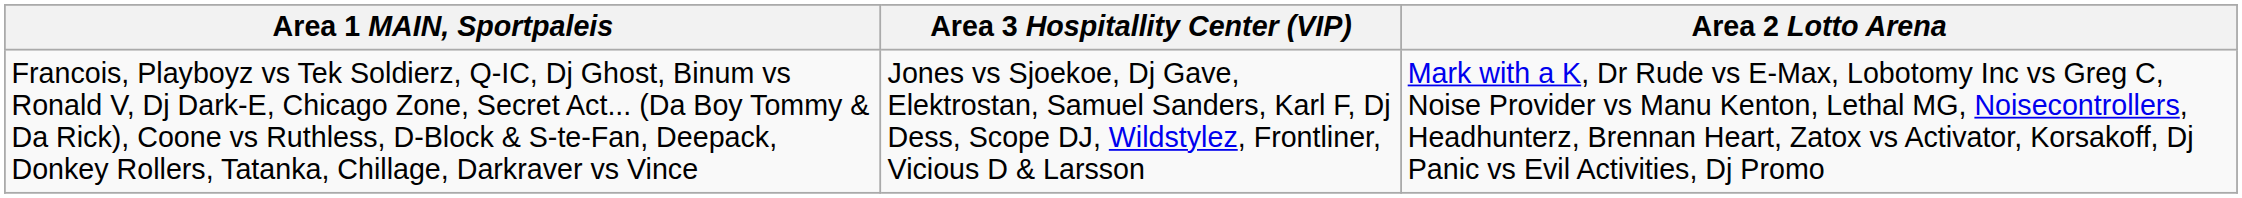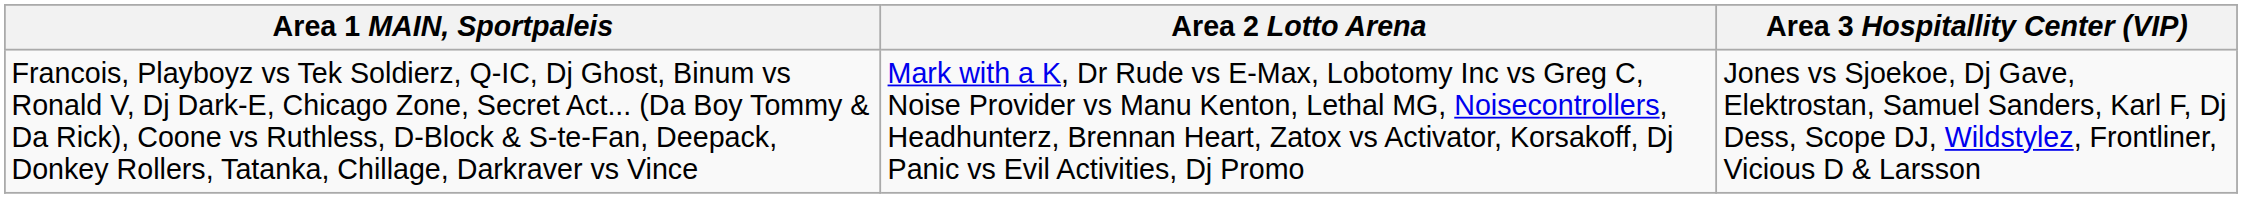columns swapped: (1819, 27) <-> (1141, 27)
